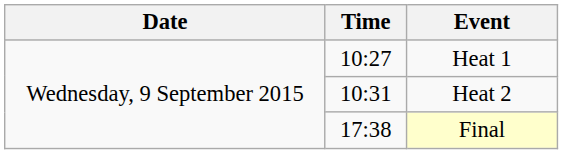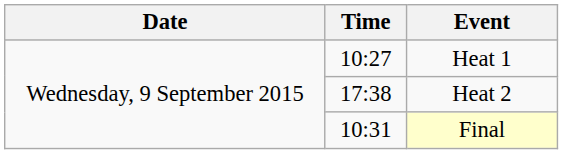(366, 93) 10:31 -> (366, 93) 17:38
(366, 129) 17:38 -> (366, 129) 10:31
